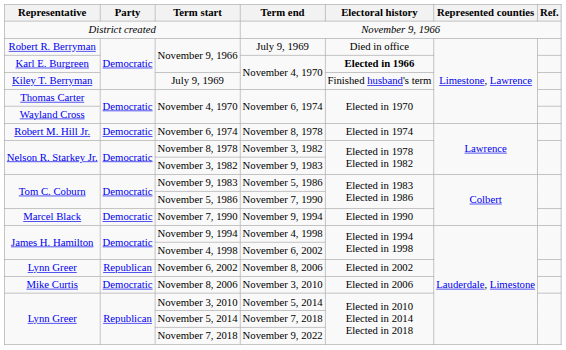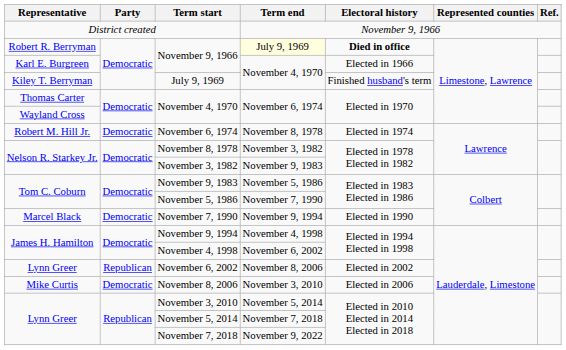(283, 47) no background -> (283, 47) lightyellow background
(379, 47) normal -> (379, 47) bold
(379, 64) bold -> (379, 64) normal
